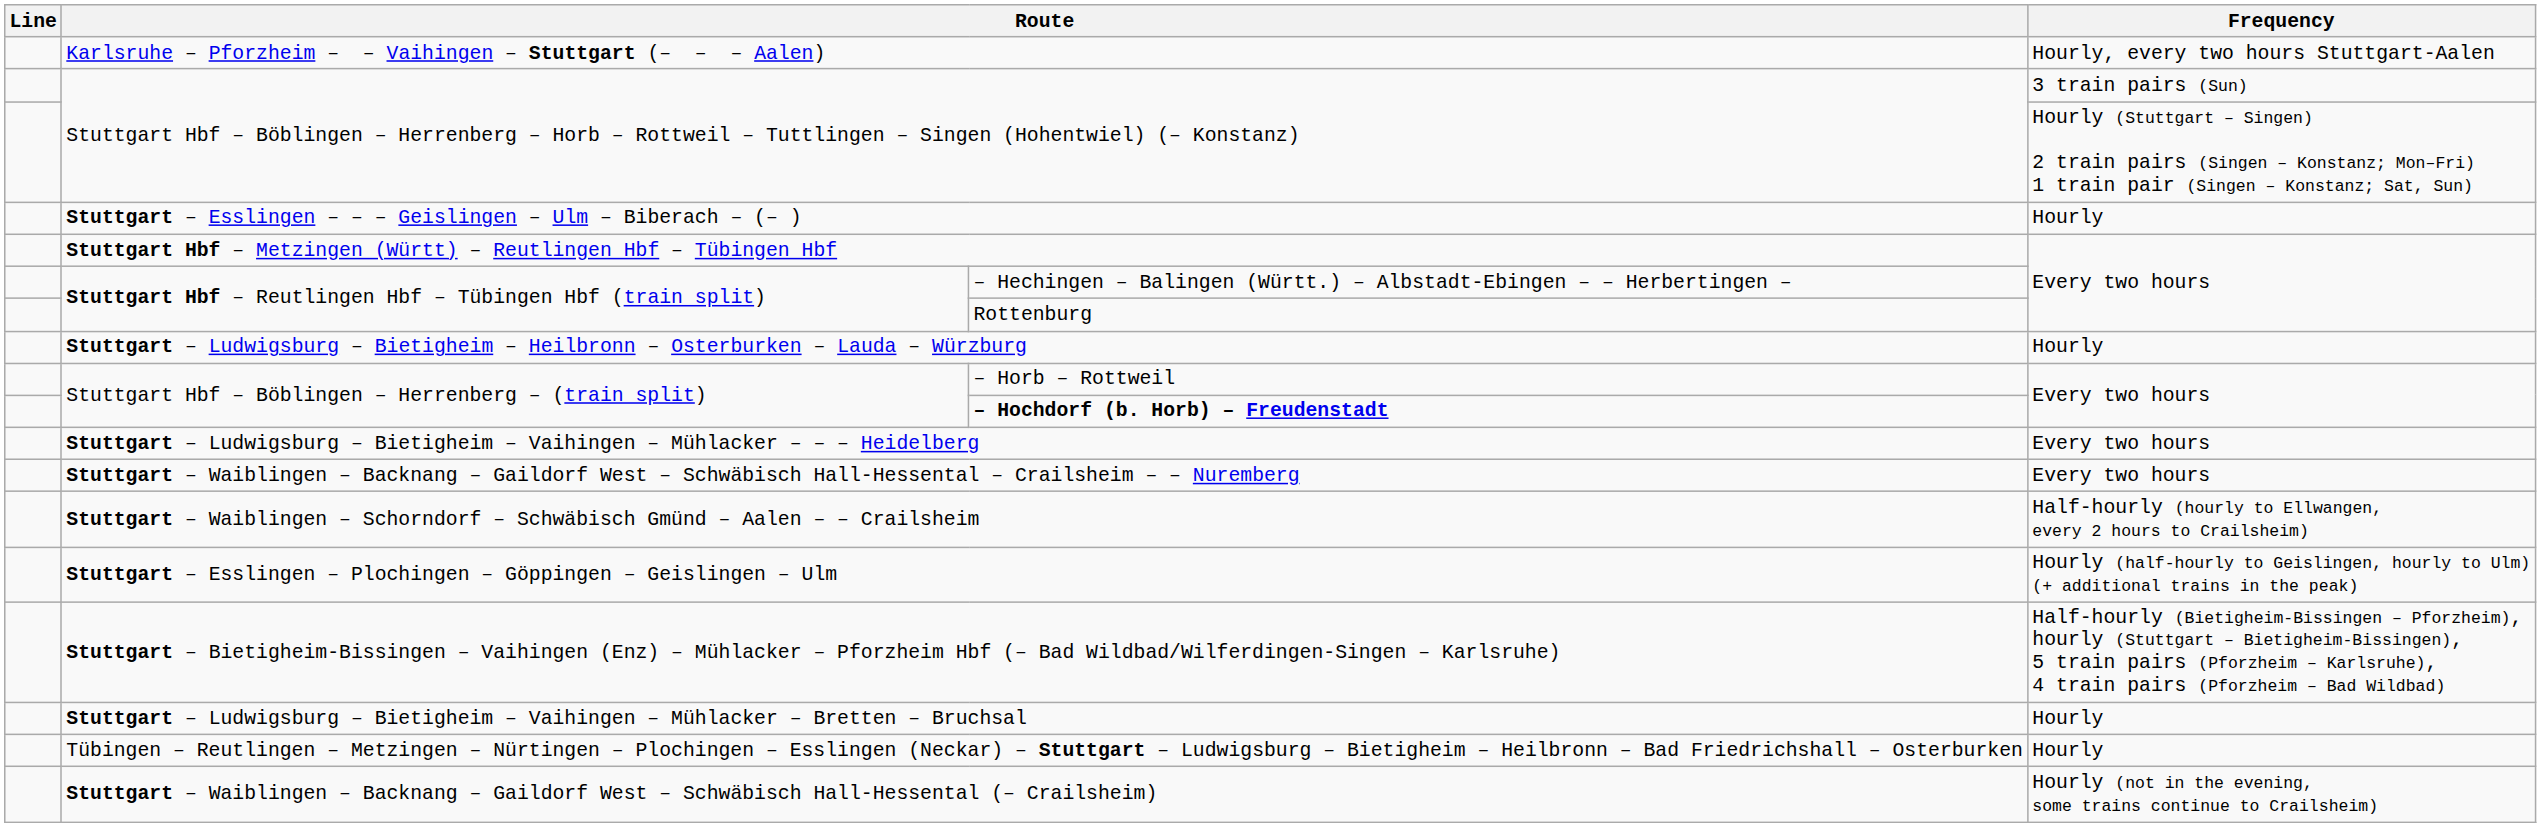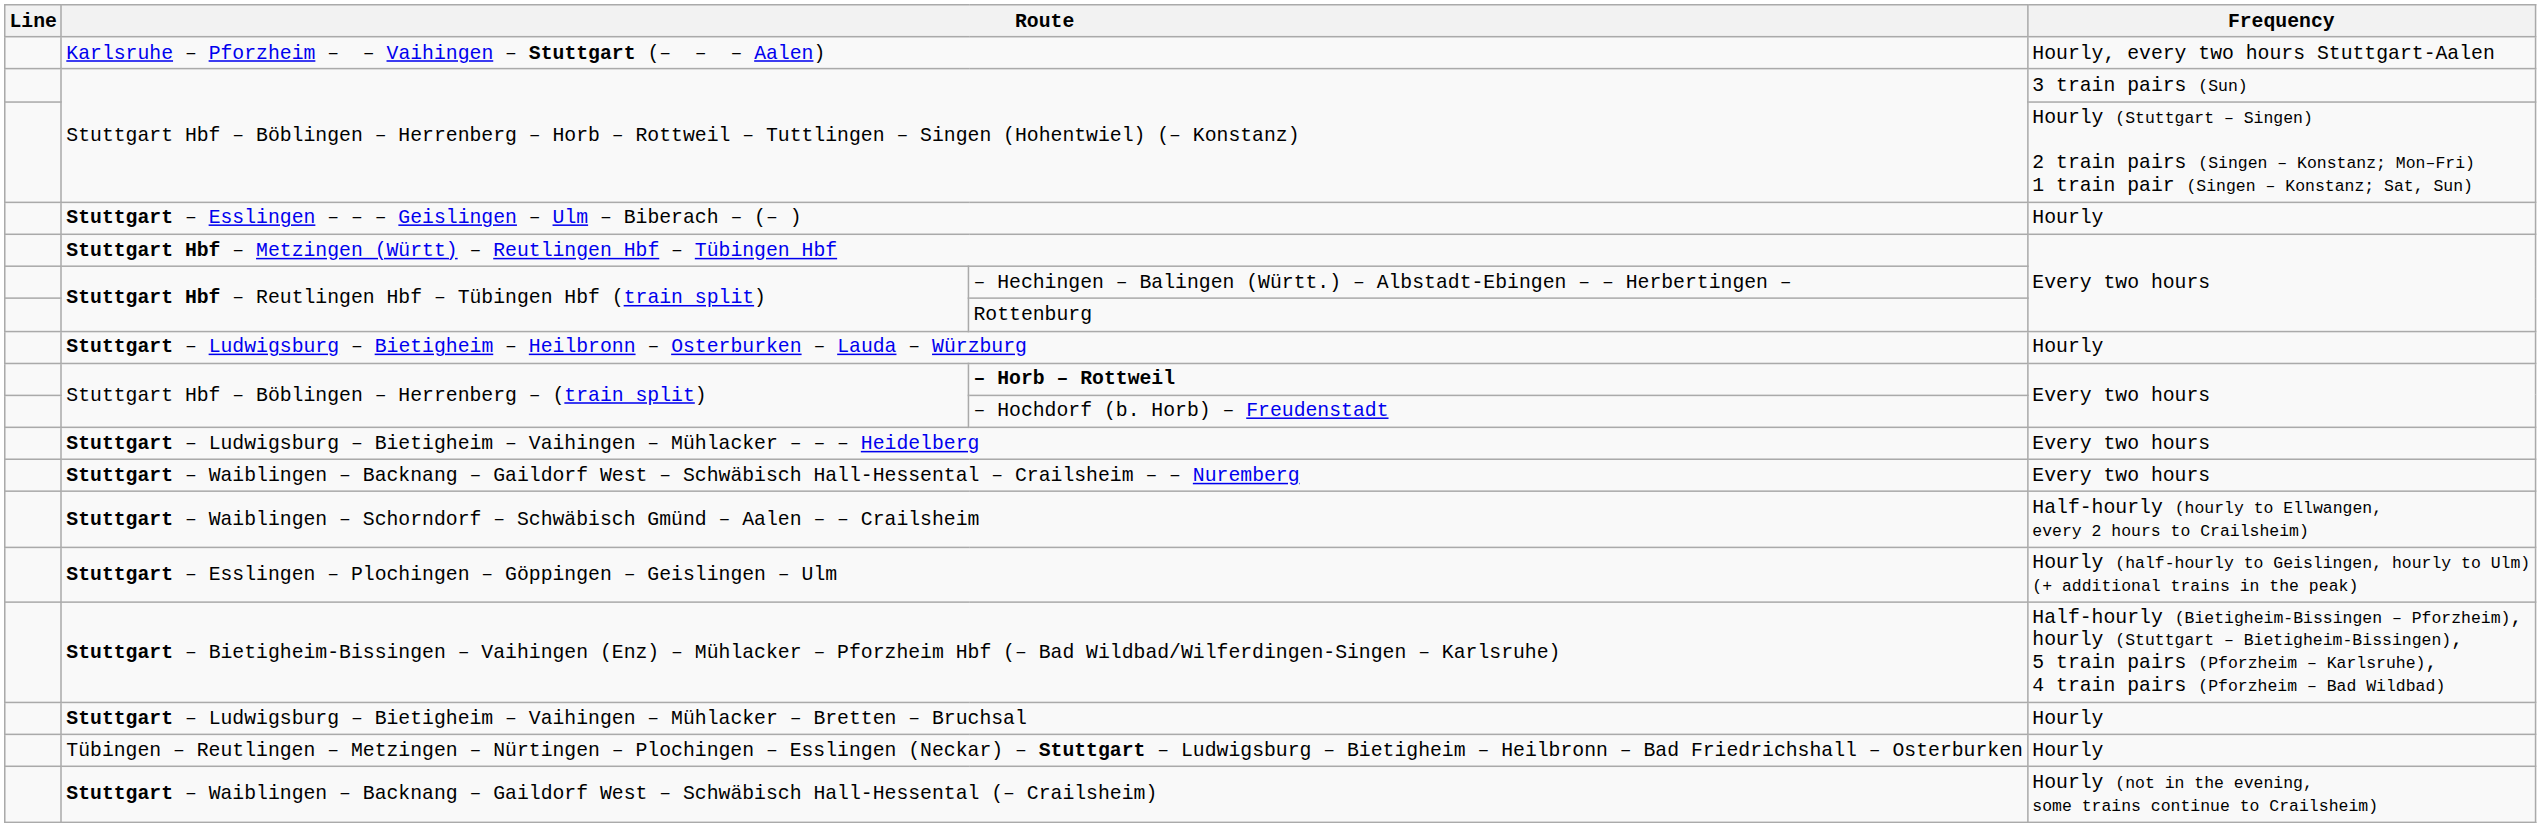(1074, 379) normal -> (1074, 379) bold
(1181, 411) bold -> (1181, 411) normal
